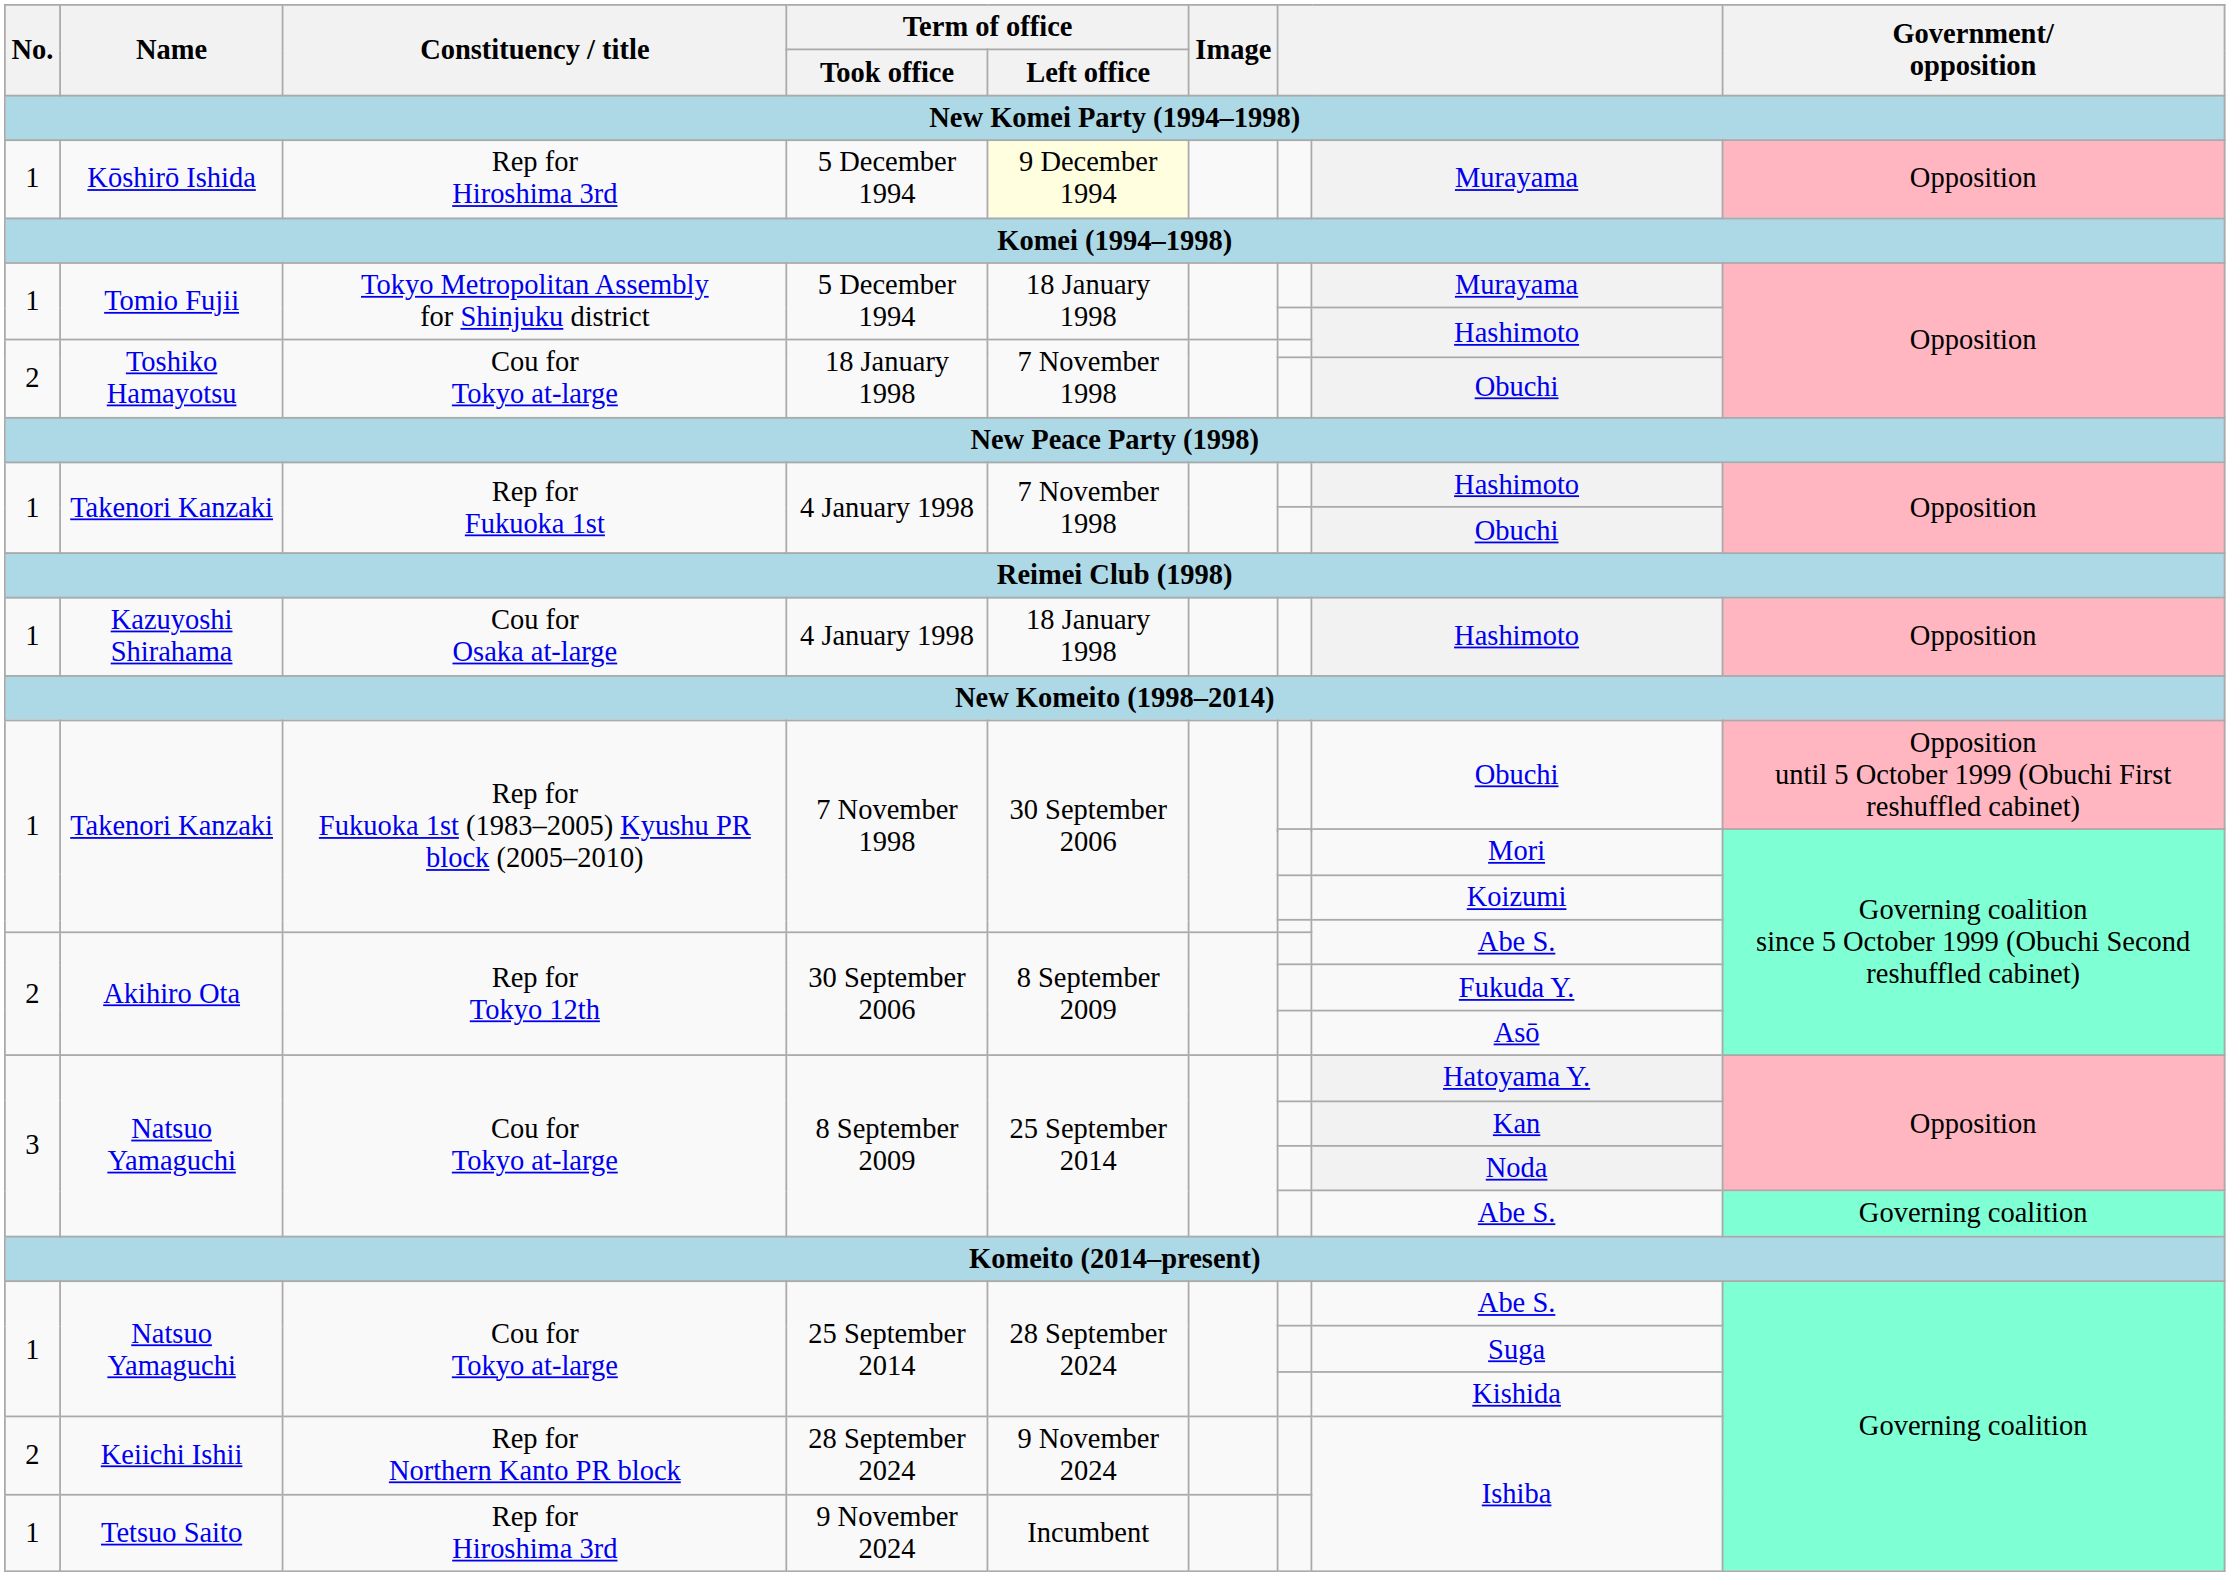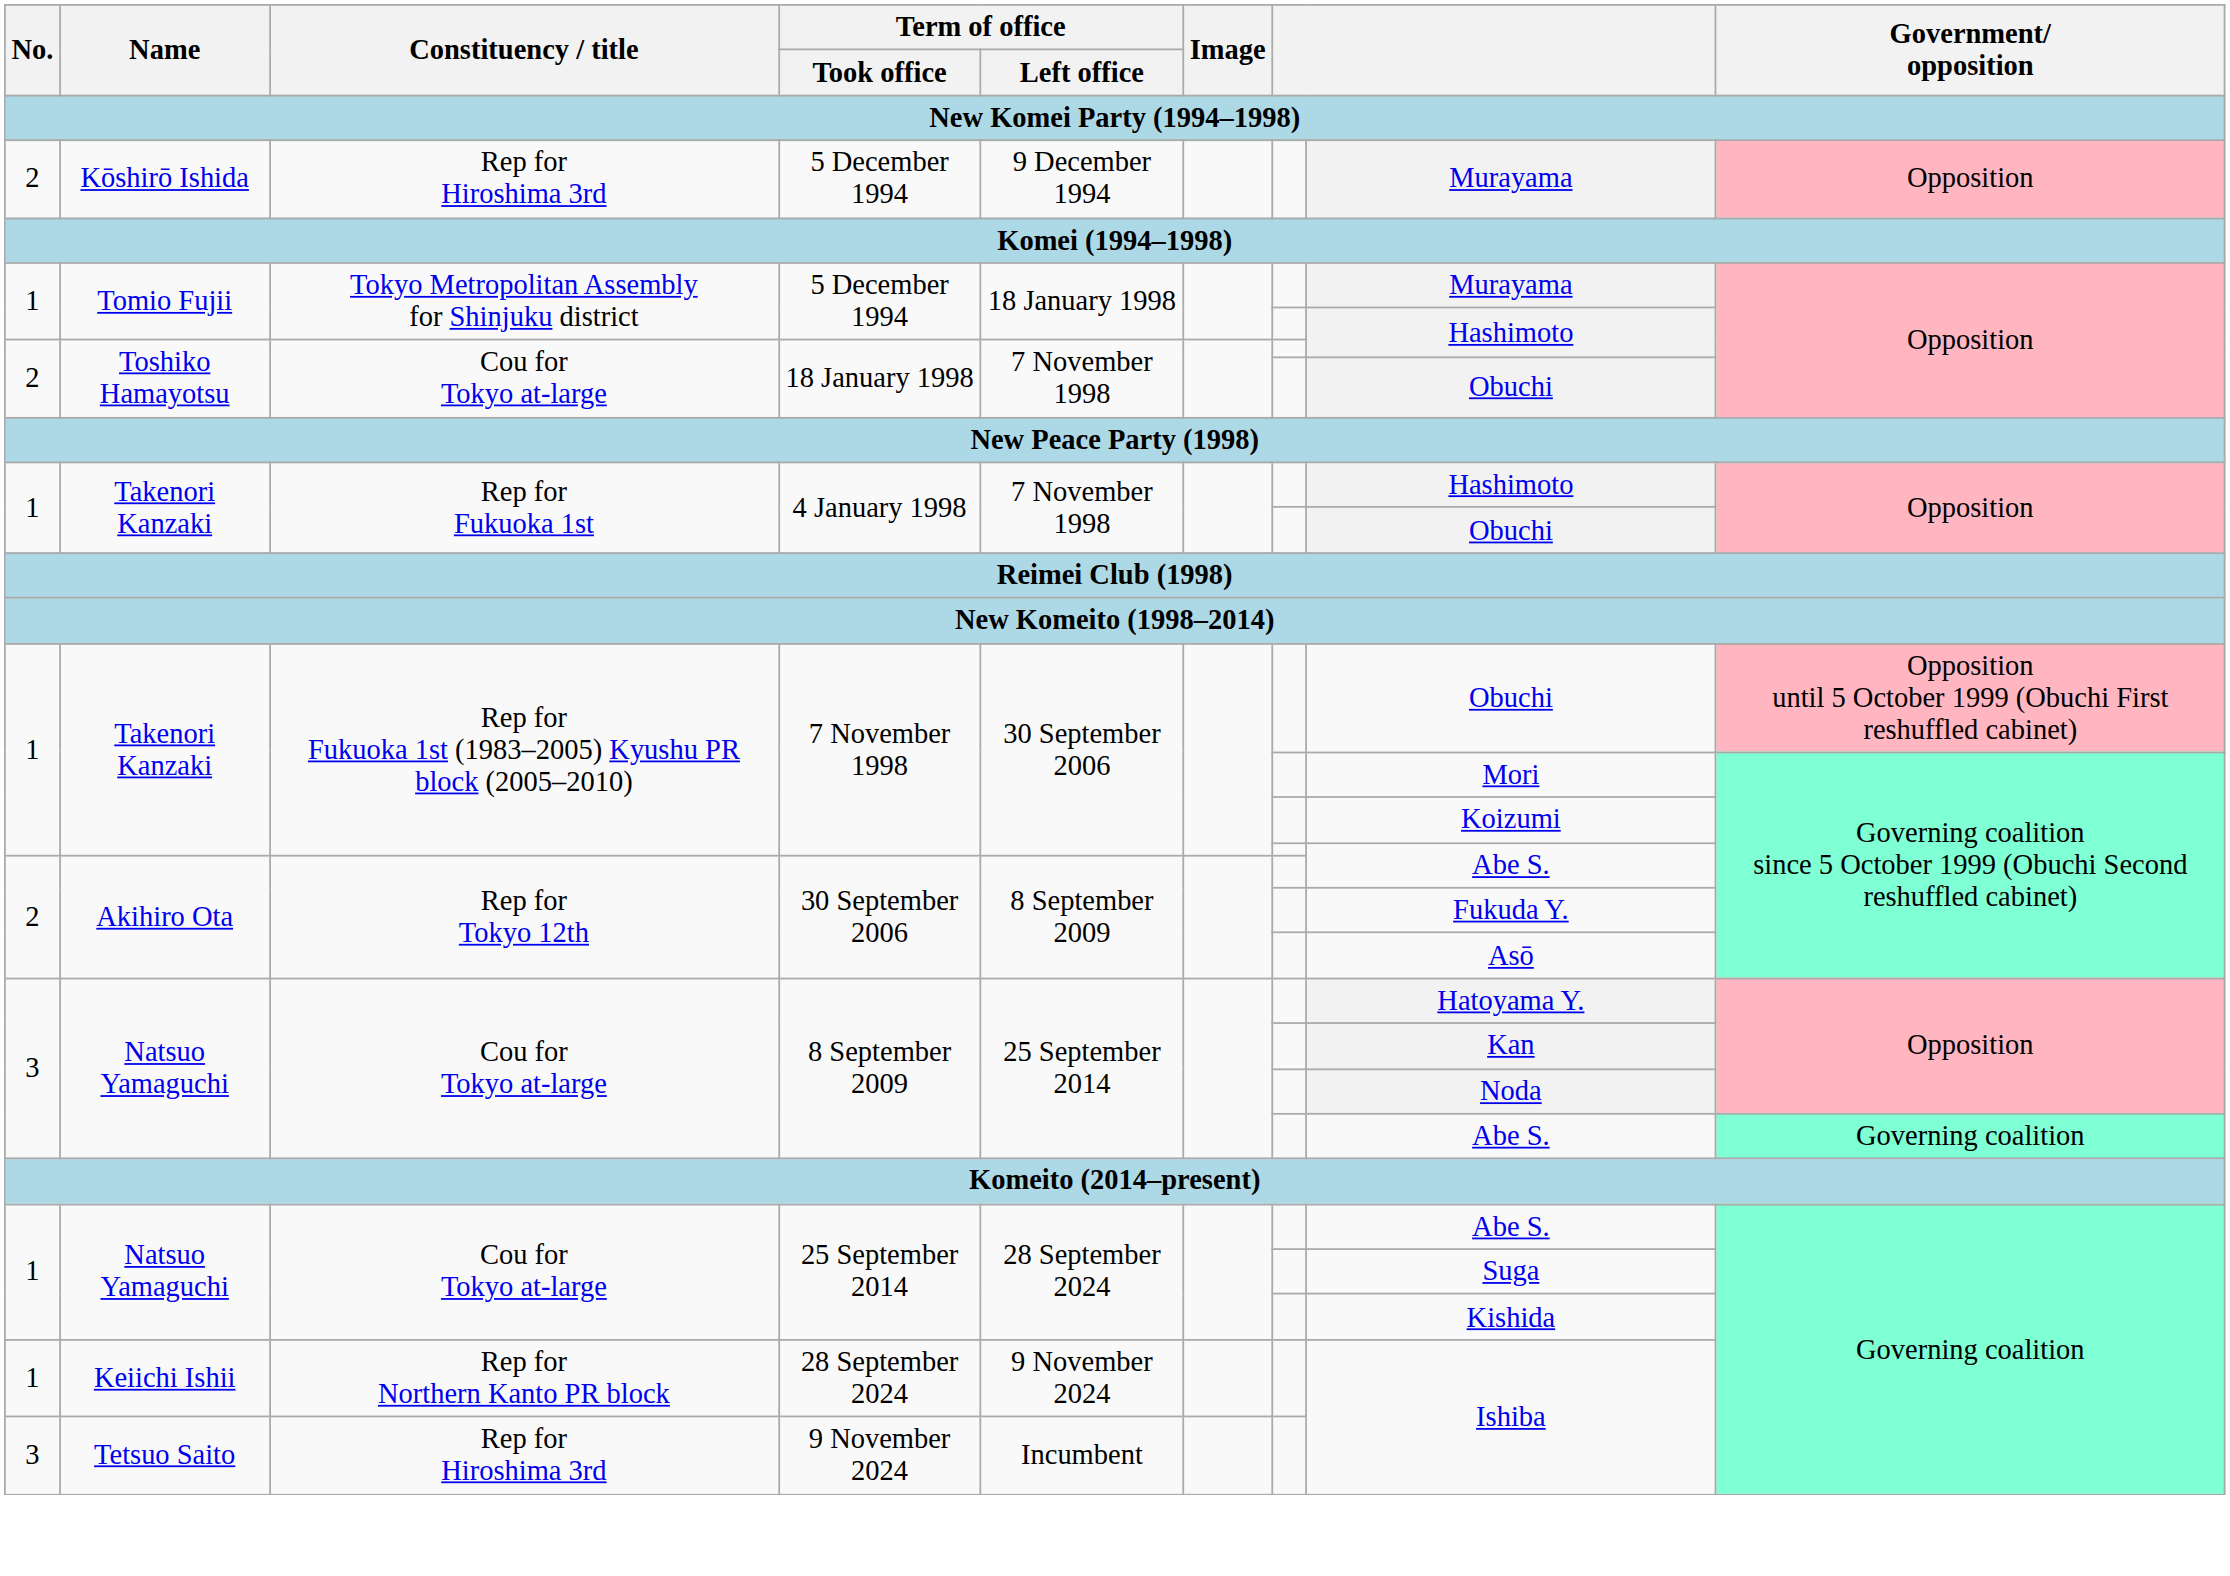(32, 178) 1 -> (32, 178) 2
(1088, 178) lightyellow background -> (1082, 178) no background
- row: (172, 636)
(32, 1454) 2 -> (32, 1377) 1
(32, 1532) 1 -> (32, 1454) 3
